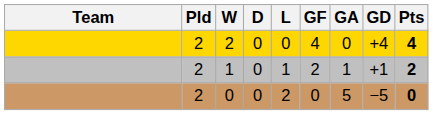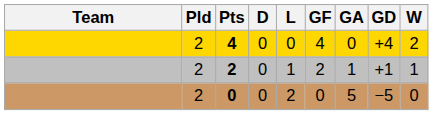columns swapped: (229, 17) <-> (412, 17)
